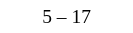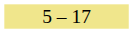(67, 16) no background -> (67, 16) khaki background
